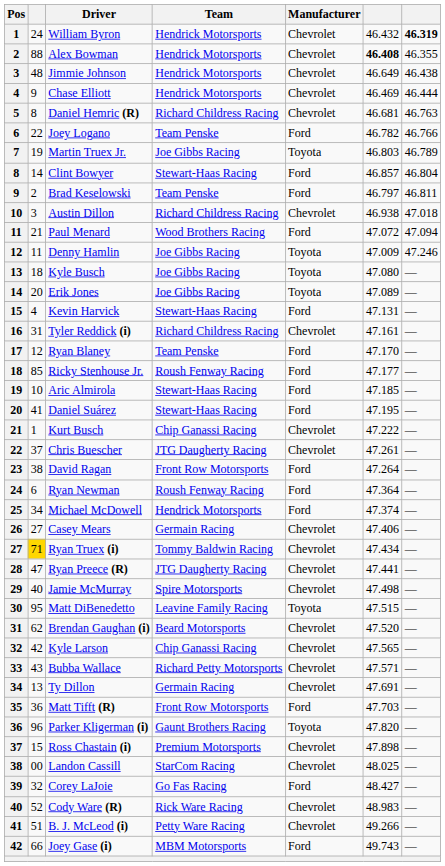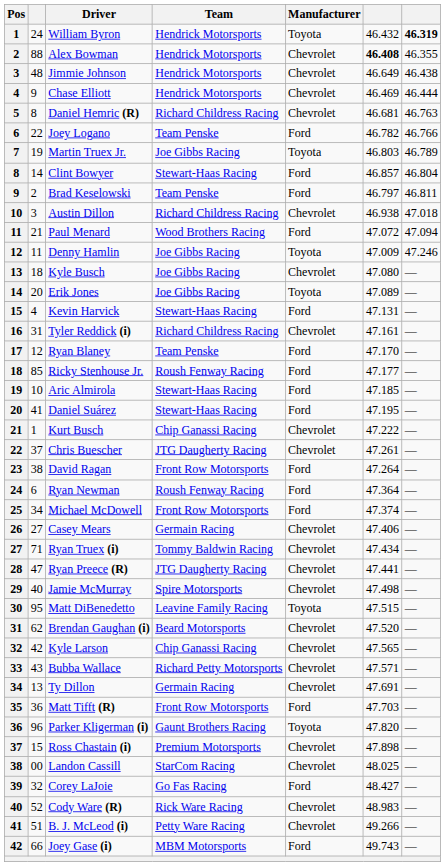(312, 34) Chevrolet -> (305, 34) Toyota
(305, 271) Toyota -> (312, 271) Chevrolet
(208, 509) Hendrick Motorsports -> (212, 509) Front Row Motorsports
(37, 549) gold background -> (37, 549) no background
